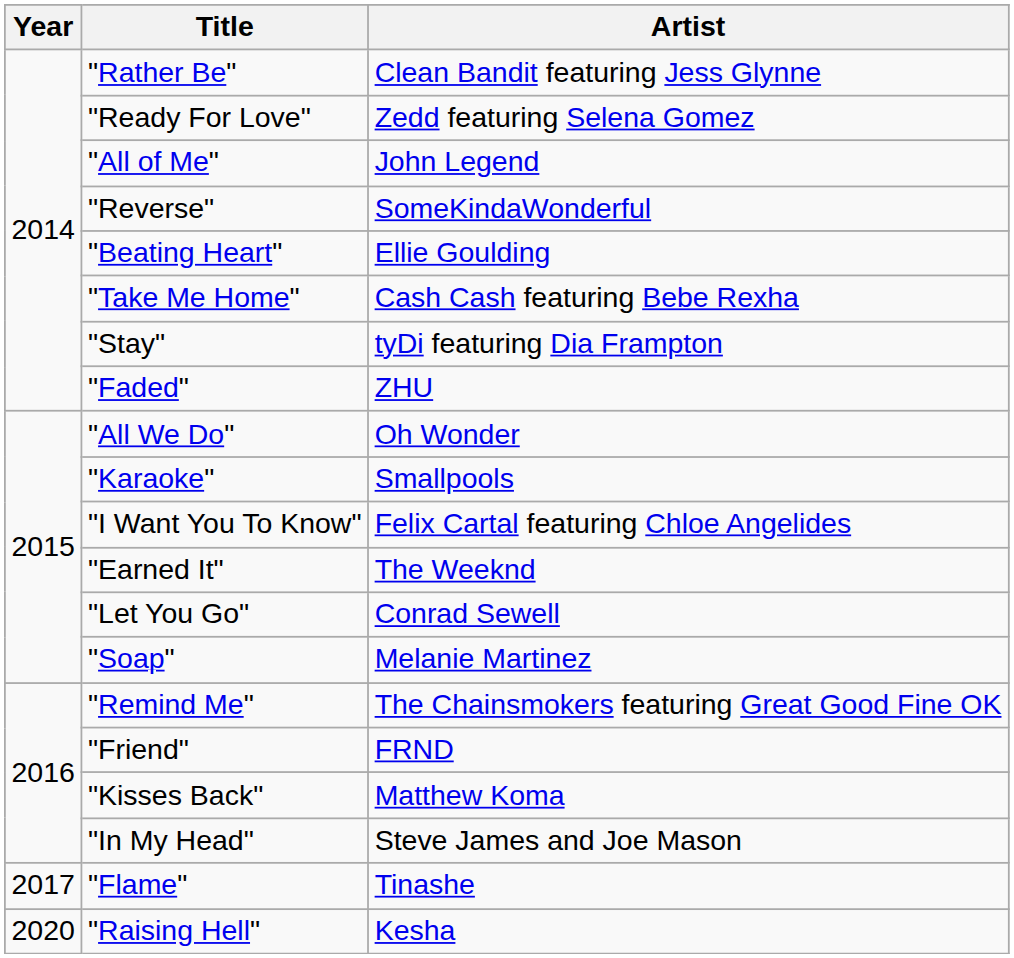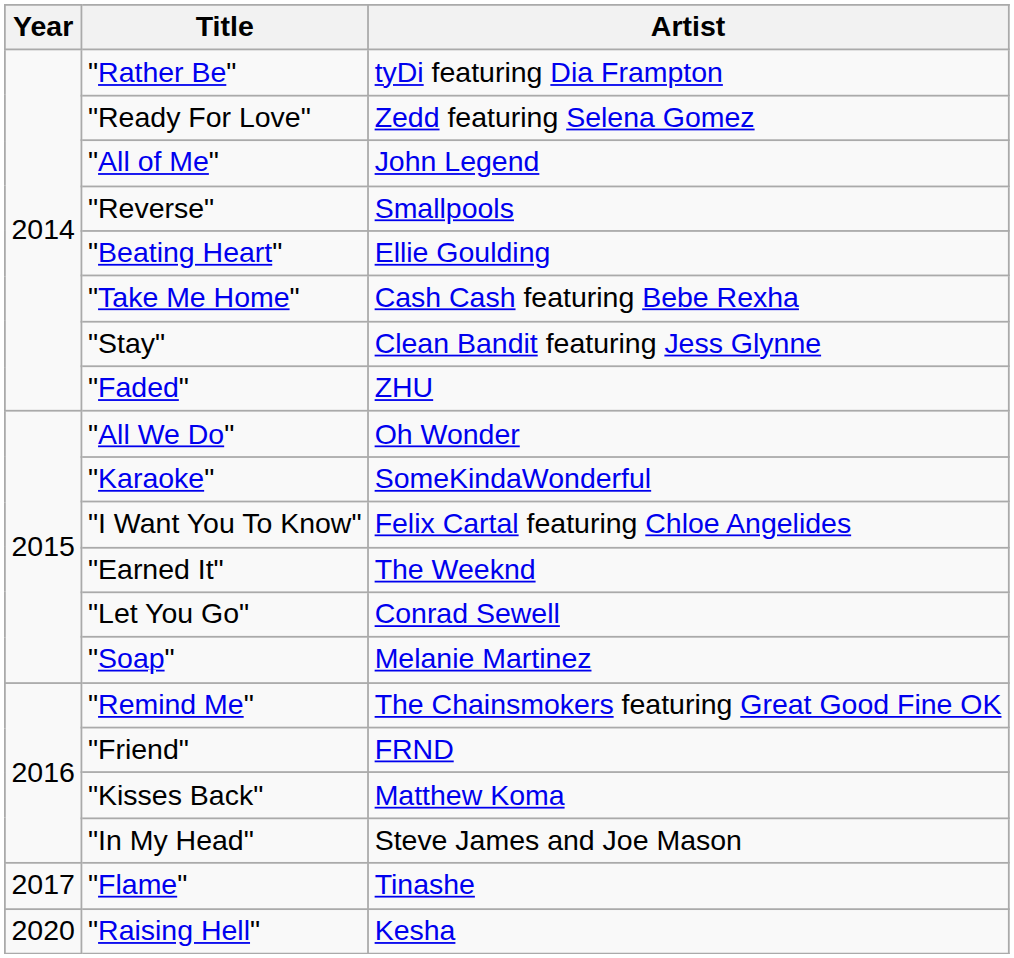(598, 72) Clean Bandit featuring Jess Glynne -> (549, 72) tyDi featuring Dia Frampton
(513, 207) SomeKindaWonderful -> (444, 207) Smallpools
(549, 343) tyDi featuring Dia Frampton -> (598, 343) Clean Bandit featuring Jess Glynne
(444, 478) Smallpools -> (513, 478) SomeKindaWonderful
